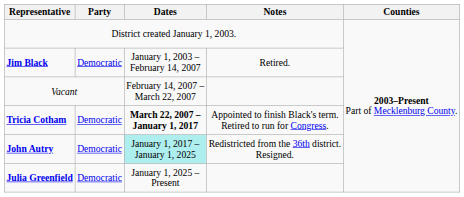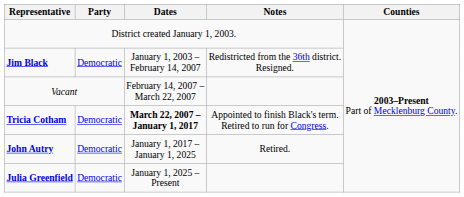(275, 62) Retired. -> (275, 62) Redistricted from the 36th district. Resigned.
(165, 149) paleturquoise background -> (165, 149) no background
(275, 149) Redistricted from the 36th district. Resigned. -> (275, 149) Retired.
